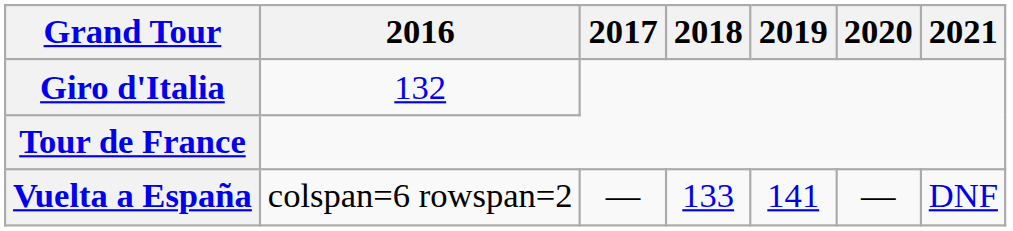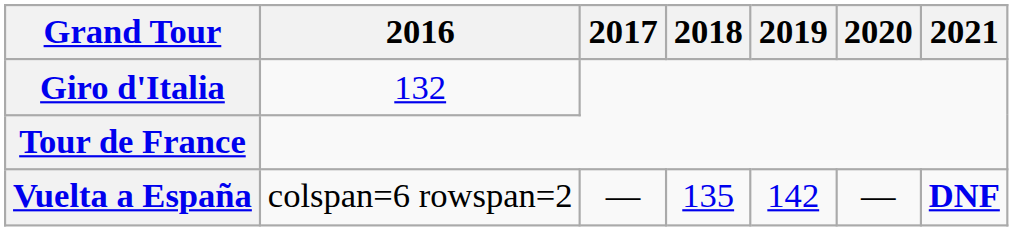(708, 196) 133 -> (708, 196) 135
(793, 196) 141 -> (793, 196) 142
(963, 196) normal -> (964, 196) bold
